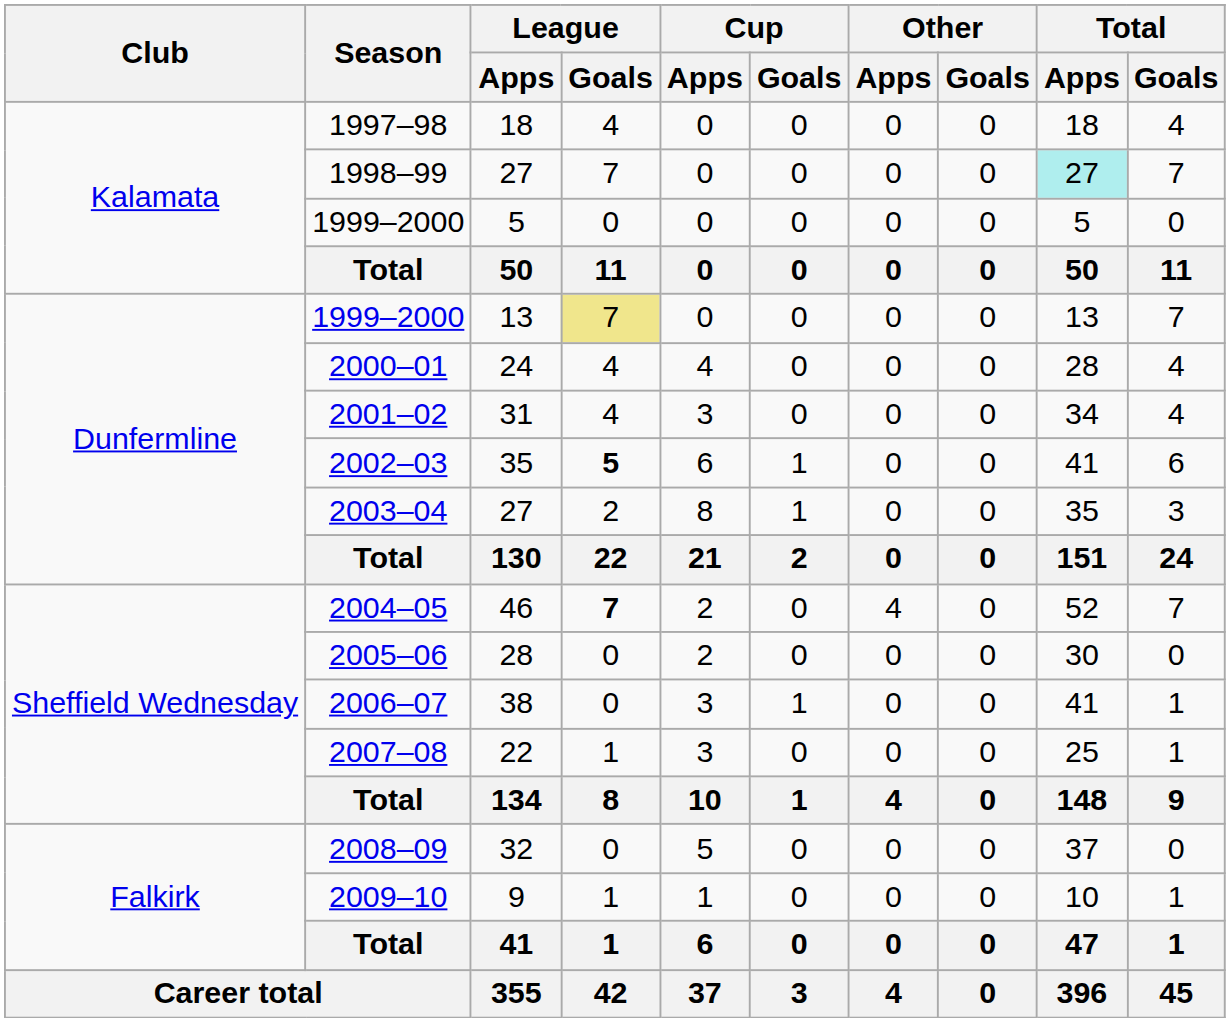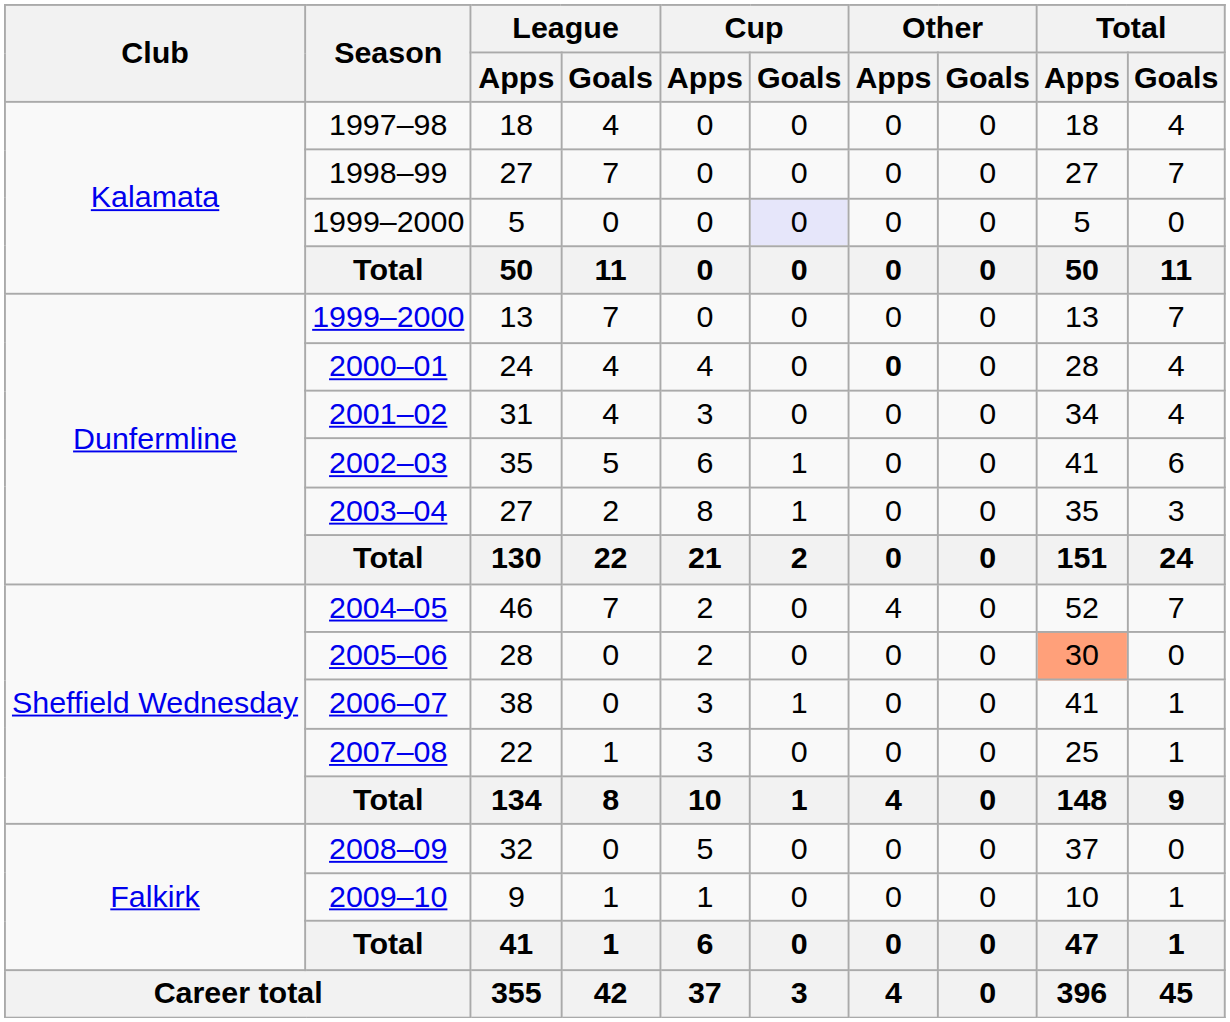(1082, 173) paleturquoise background -> (1082, 173) no background
(799, 221) no background -> (799, 221) lavender background
(611, 317) khaki background -> (611, 317) no background
(893, 366) normal -> (893, 366) bold
(611, 462) bold -> (611, 462) normal
(611, 607) bold -> (611, 607) normal
(1082, 655) no background -> (1082, 655) lightsalmon background
